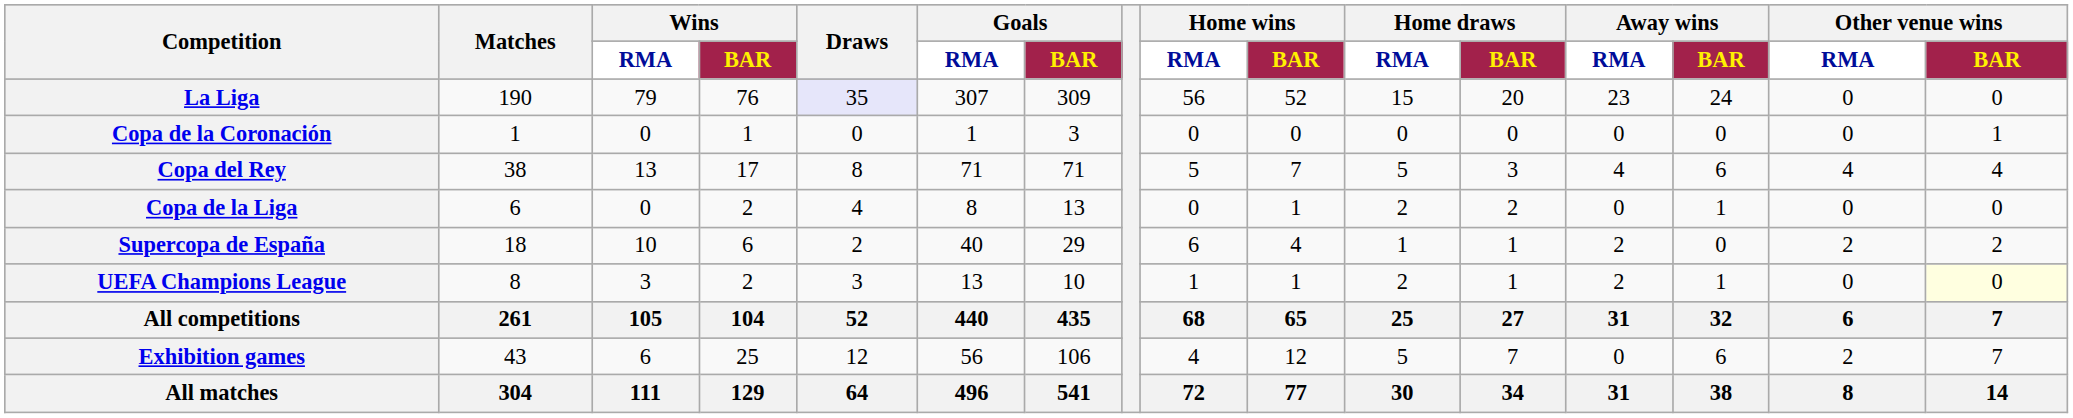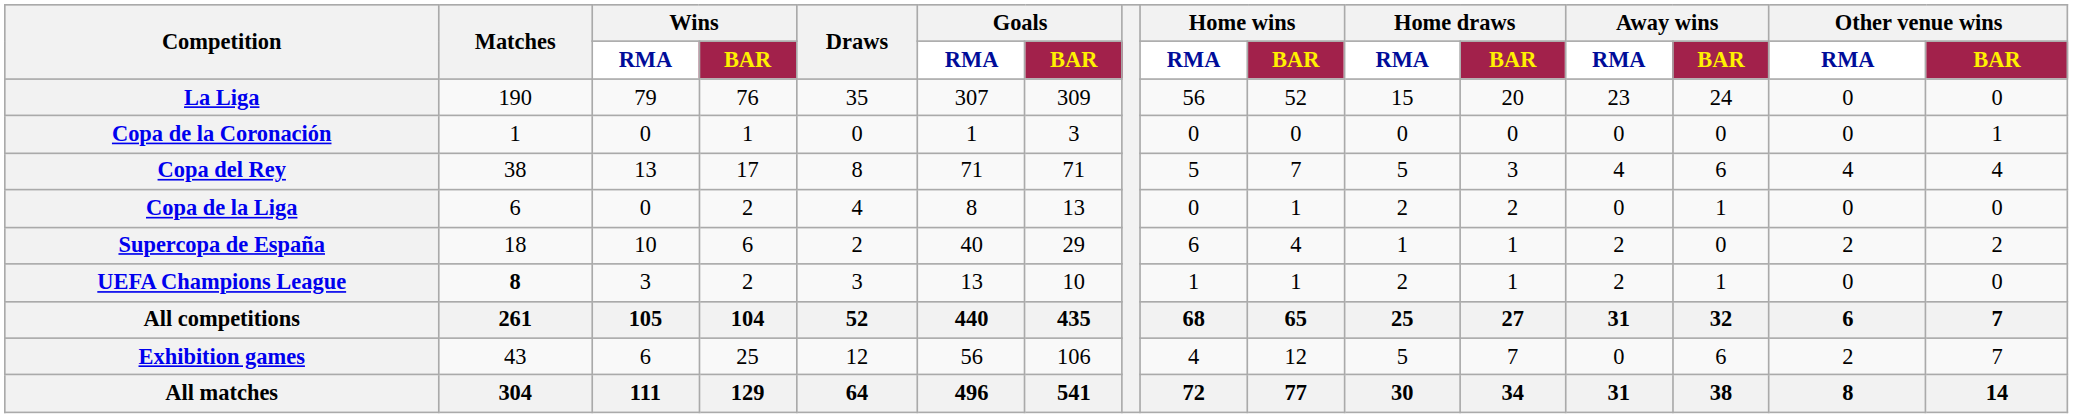(857, 96) lavender background -> (857, 96) no background
(515, 281) normal -> (515, 281) bold
(1997, 281) lightyellow background -> (1997, 281) no background
